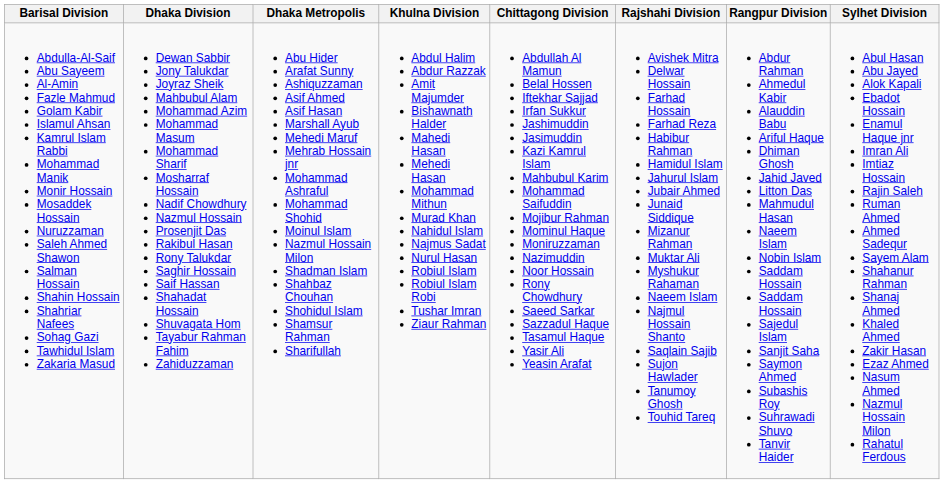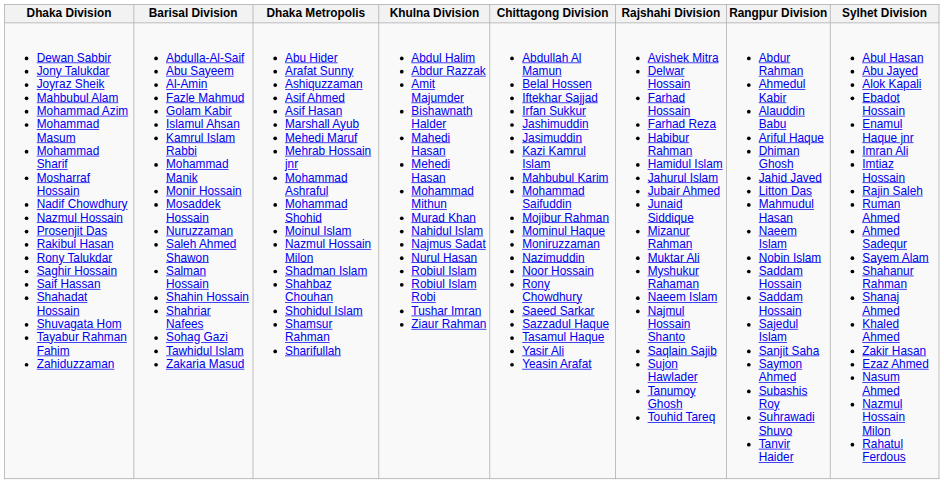columns swapped: (64, 13) <-> (188, 13)
